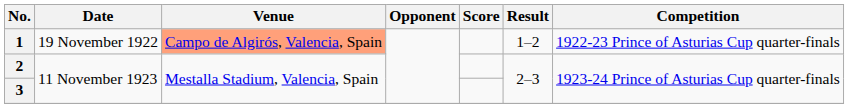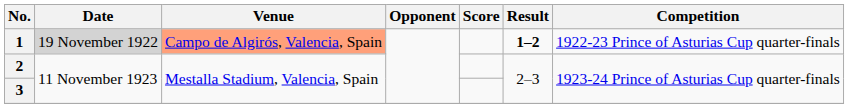(98, 41) no background -> (98, 41) lightgrey background
(528, 41) normal -> (528, 41) bold
